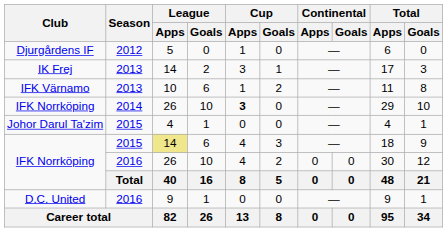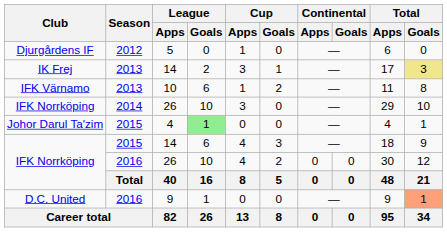(424, 69) no background -> (424, 69) khaki background
(243, 106) bold -> (243, 106) normal
(206, 124) no background -> (206, 124) lightgreen background
(170, 143) khaki background -> (170, 143) no background
(424, 198) no background -> (424, 198) lightsalmon background
